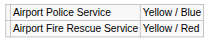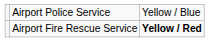(171, 28) normal -> (172, 28) bold
